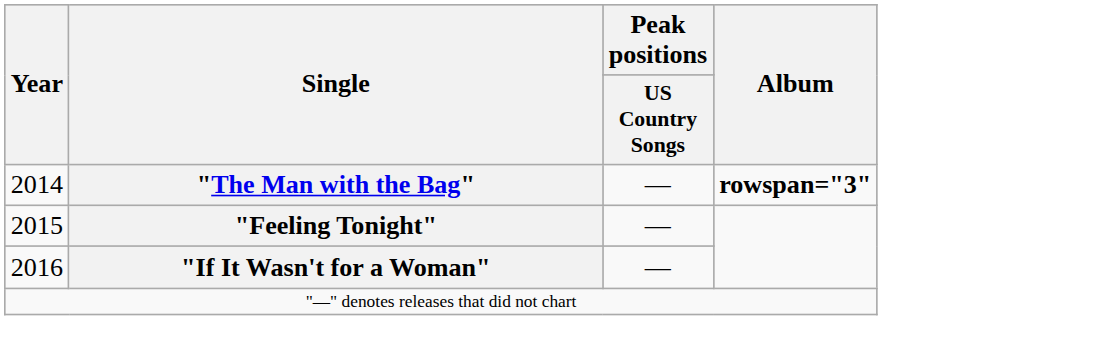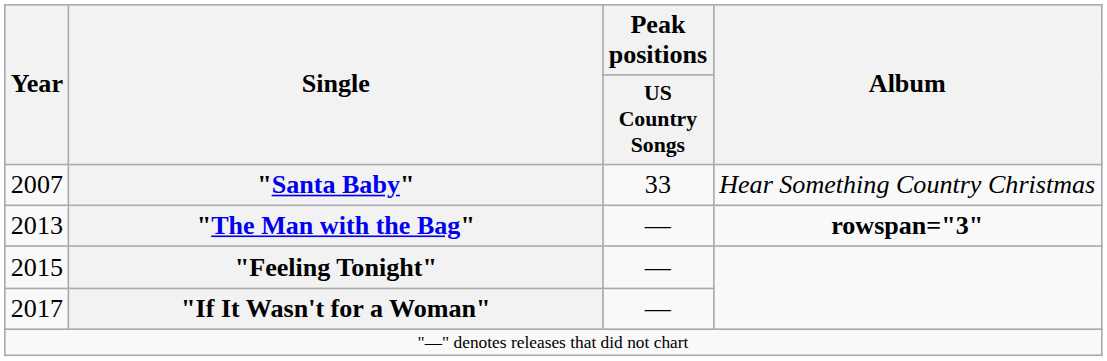+ row: (336, 184)
(37, 184) 2014 -> (37, 225) 2013
(37, 267) 2016 -> (37, 308) 2017
